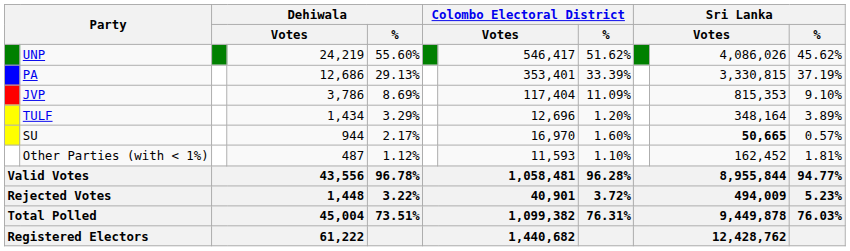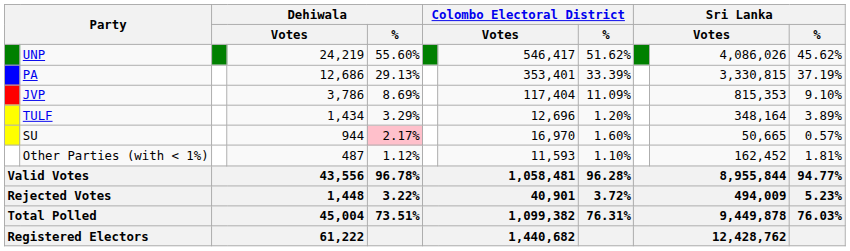(401, 135) no background -> (401, 135) pink background
(764, 135) bold -> (764, 135) normal
